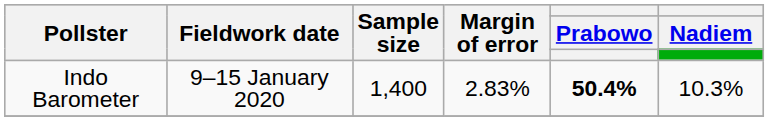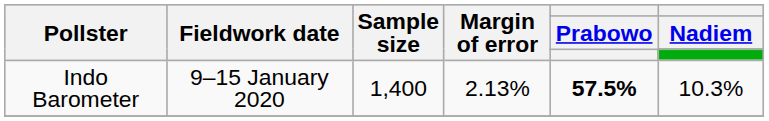(497, 88) 2.83% -> (497, 88) 2.13%
(604, 88) 50.4% -> (604, 88) 57.5%
